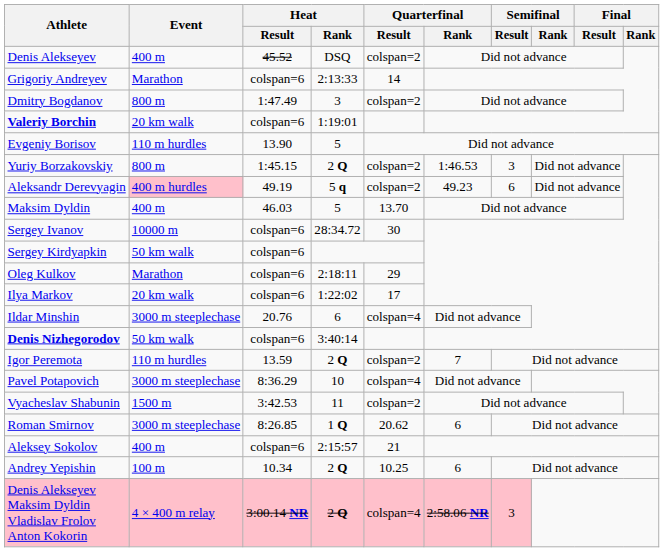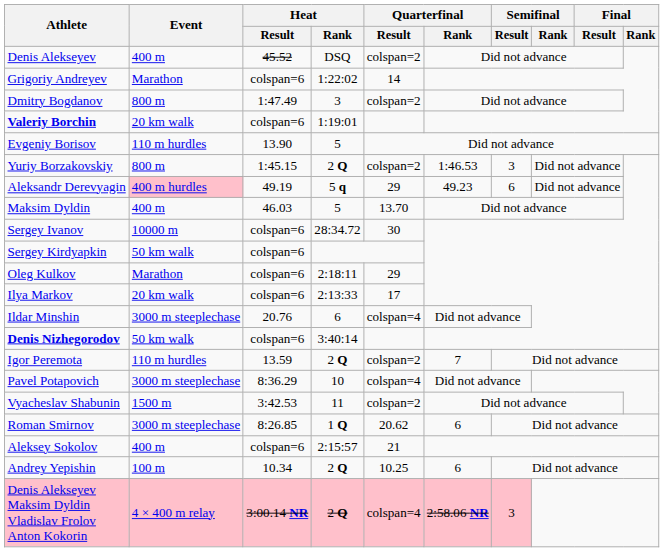(337, 79) 2:13:33 -> (337, 79) 1:22:02
(394, 187) colspan=2 -> (394, 187) 29
(337, 295) 1:22:02 -> (337, 295) 2:13:33
